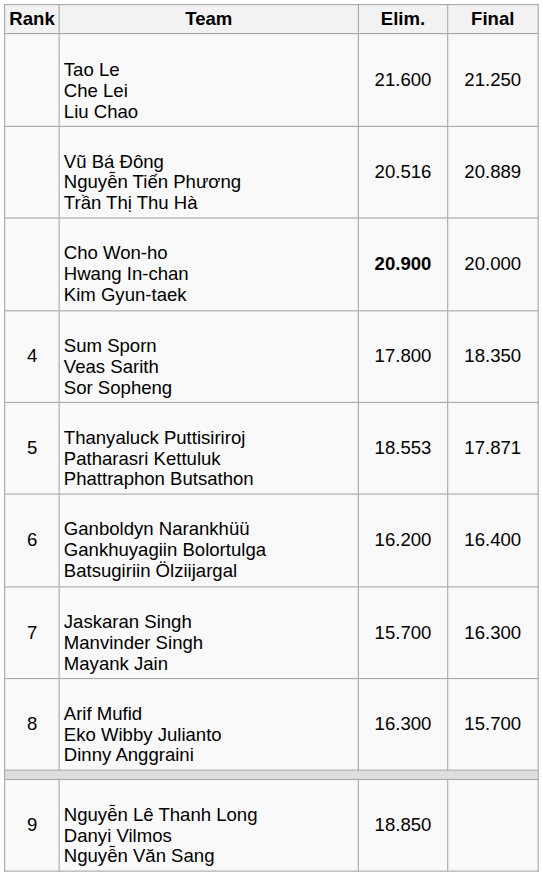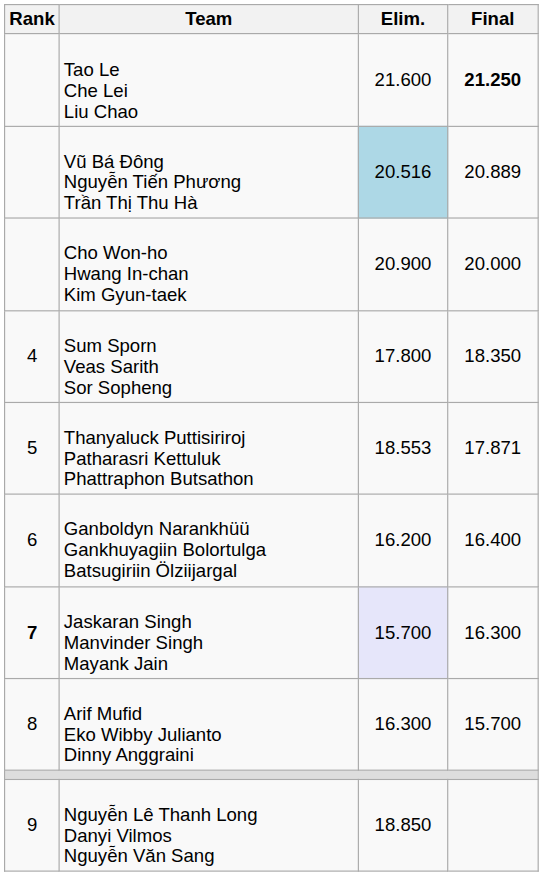(493, 79) normal -> (493, 79) bold
(403, 172) no background -> (403, 172) lightblue background
(403, 264) bold -> (403, 264) normal
(32, 632) normal -> (32, 632) bold
(403, 632) no background -> (403, 632) lavender background
